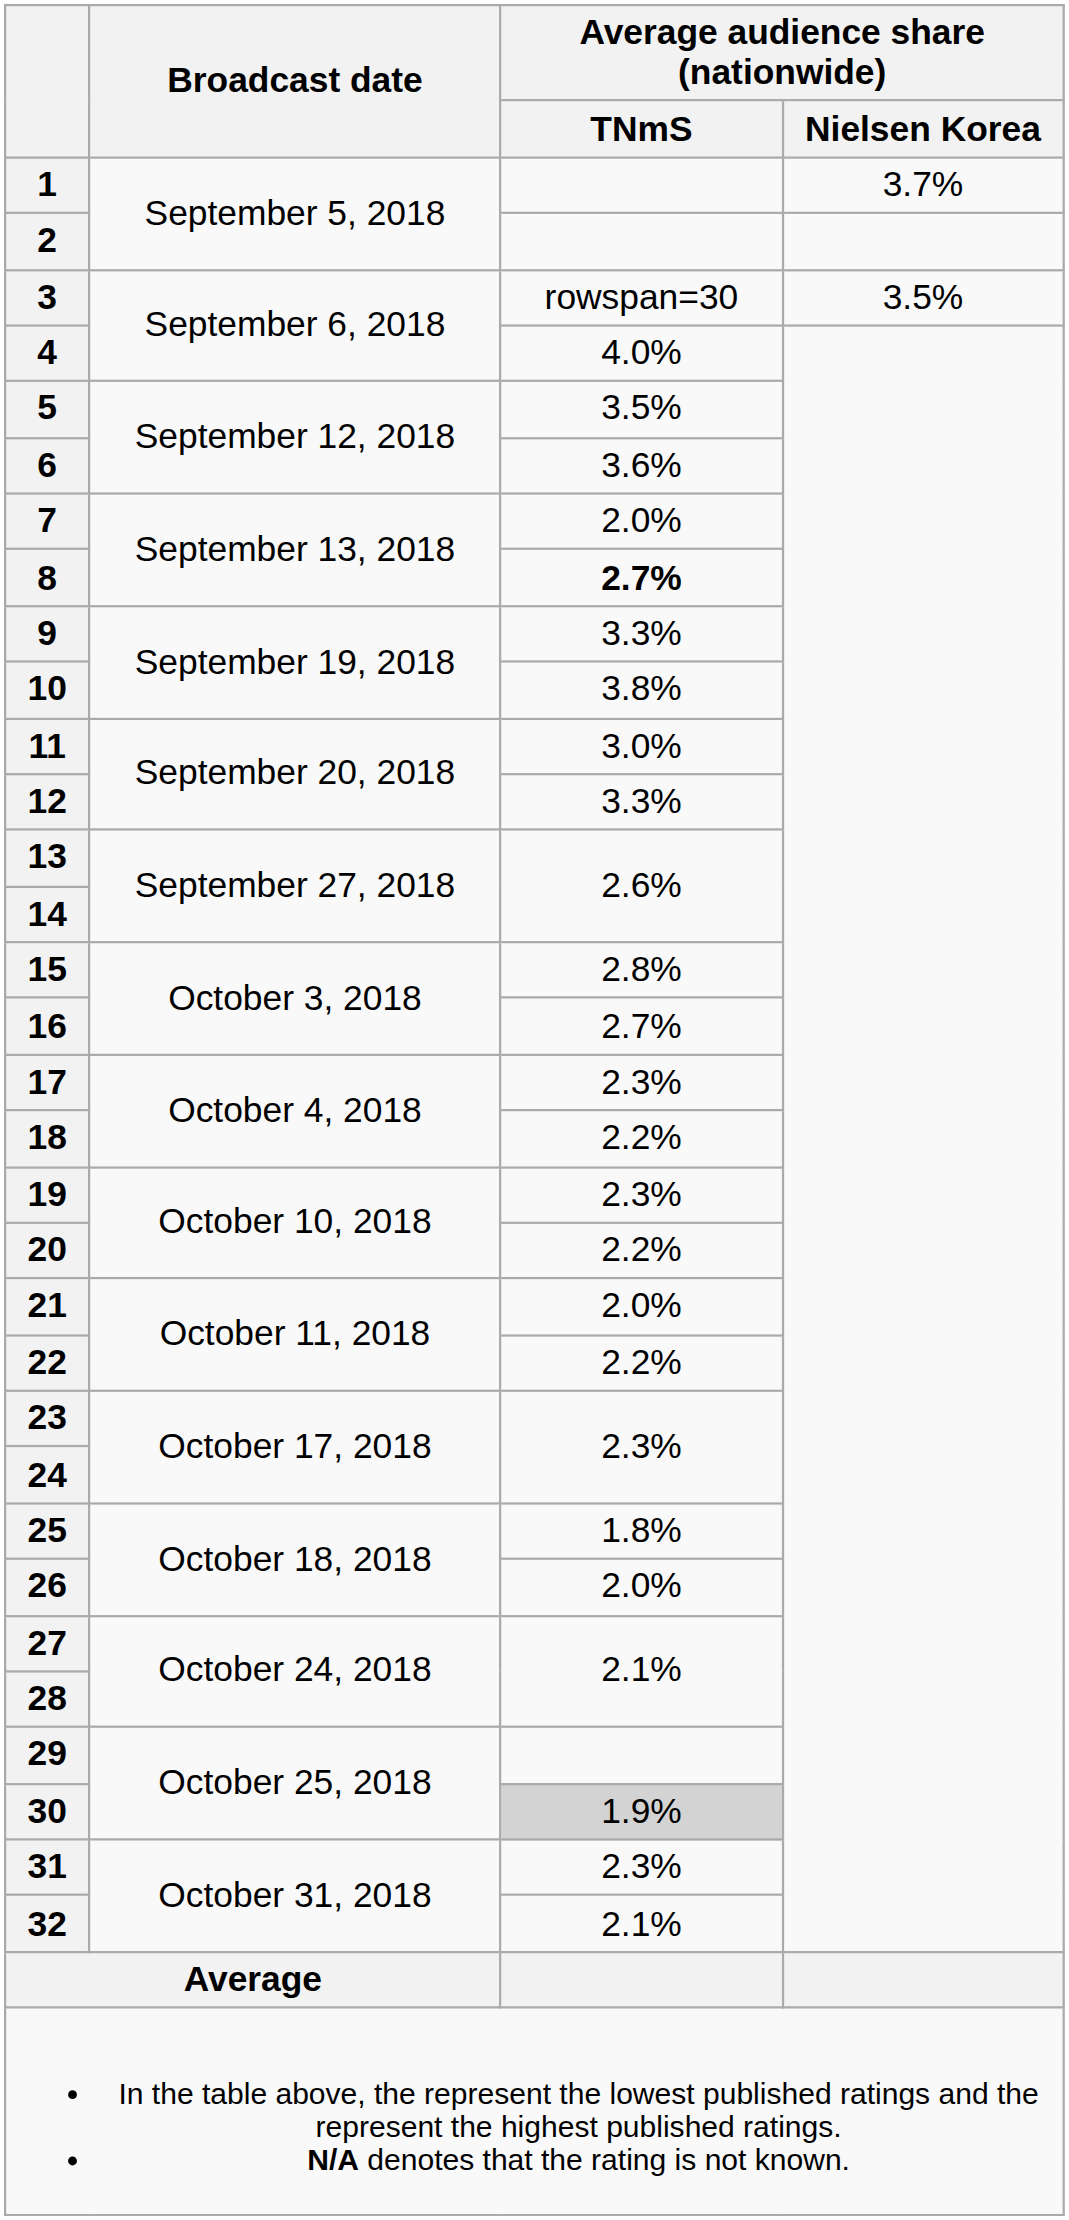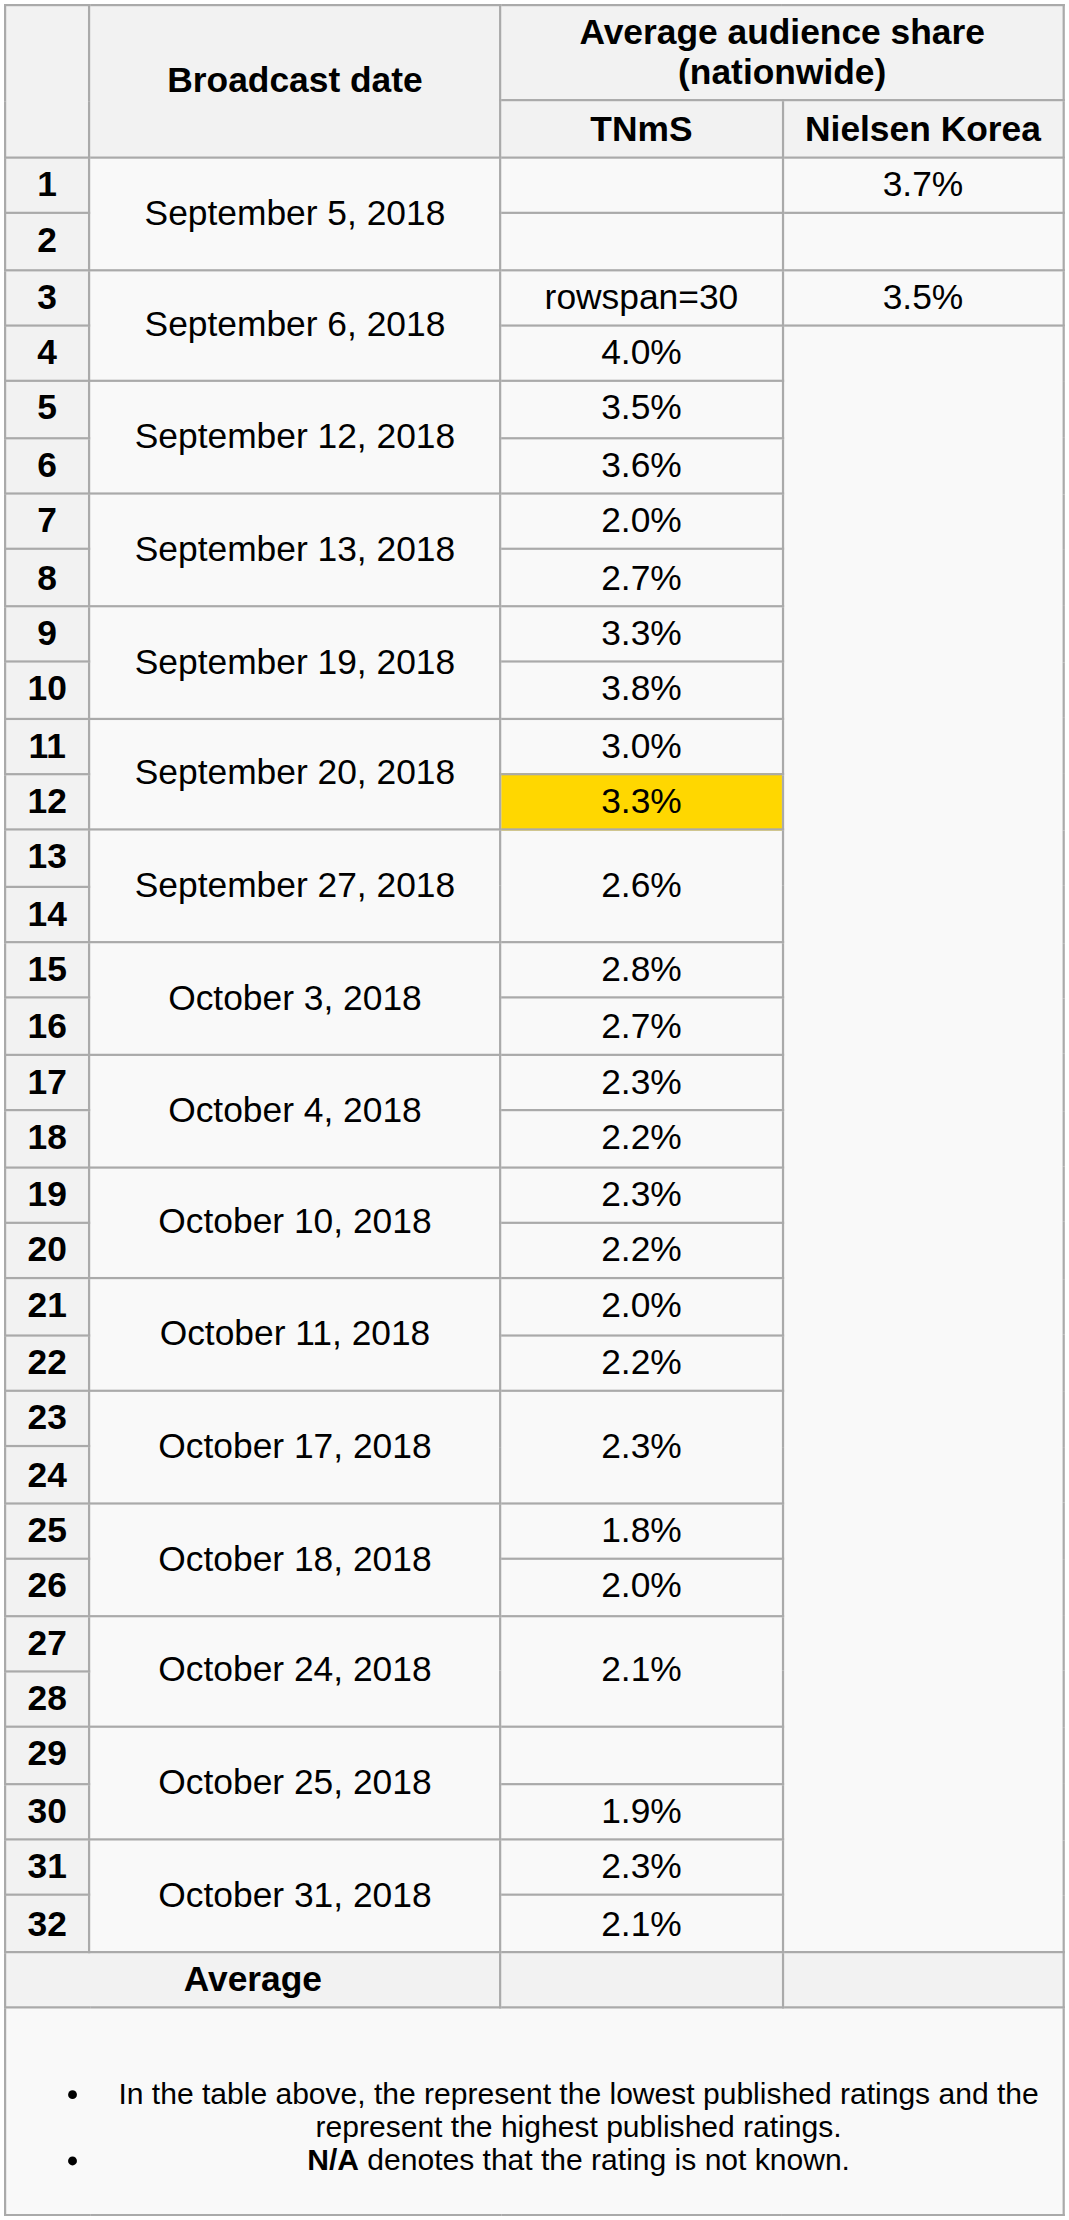(641, 577) bold -> (641, 577) normal
(641, 801) no background -> (641, 801) gold background
(641, 1810) lightgrey background -> (641, 1810) no background
